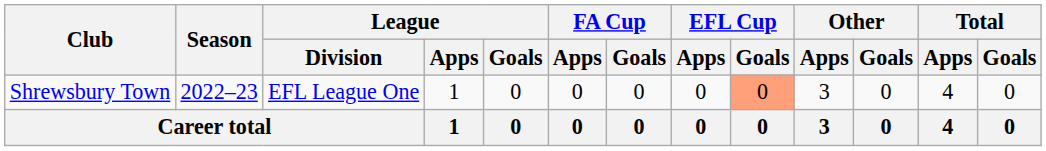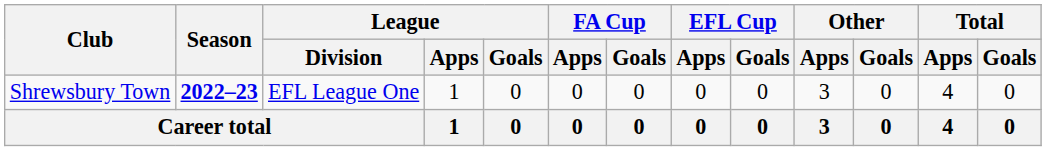(219, 92) normal -> (219, 92) bold
(763, 92) lightsalmon background -> (763, 92) no background
